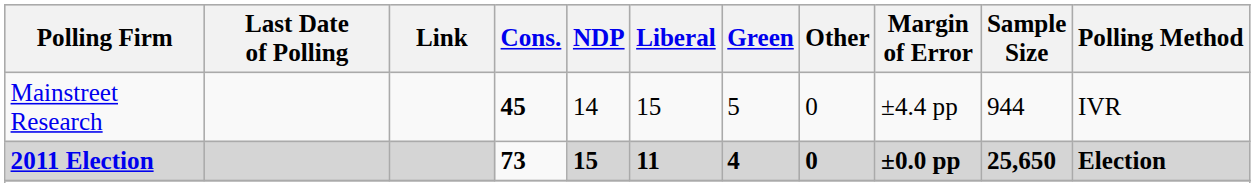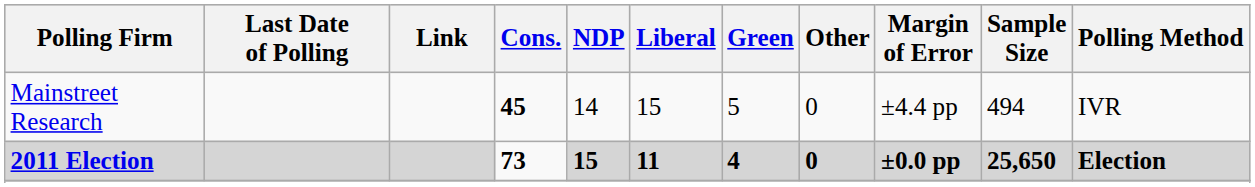(1006, 106) 944 -> (1006, 106) 494
